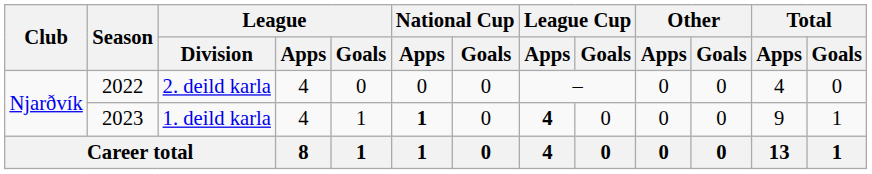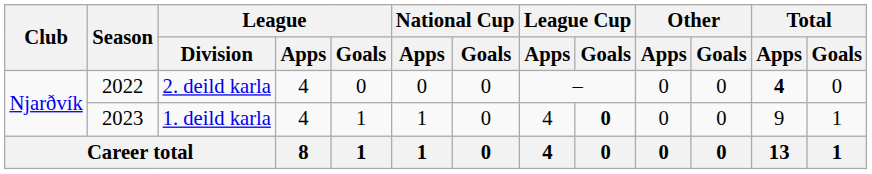(779, 86) normal -> (779, 86) bold
(422, 119) bold -> (422, 119) normal
(547, 119) bold -> (547, 119) normal
(606, 119) normal -> (606, 119) bold
